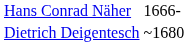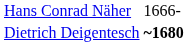(164, 32) normal -> (164, 32) bold
